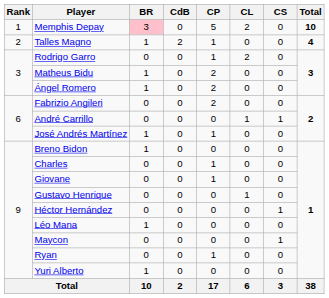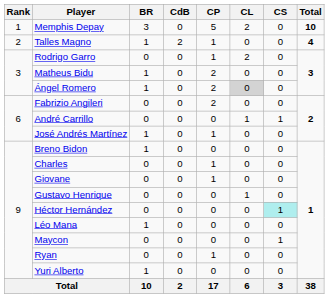(146, 27) pink background -> (146, 27) no background
(247, 88) no background -> (247, 88) lightgrey background
(280, 210) no background -> (280, 210) paleturquoise background
